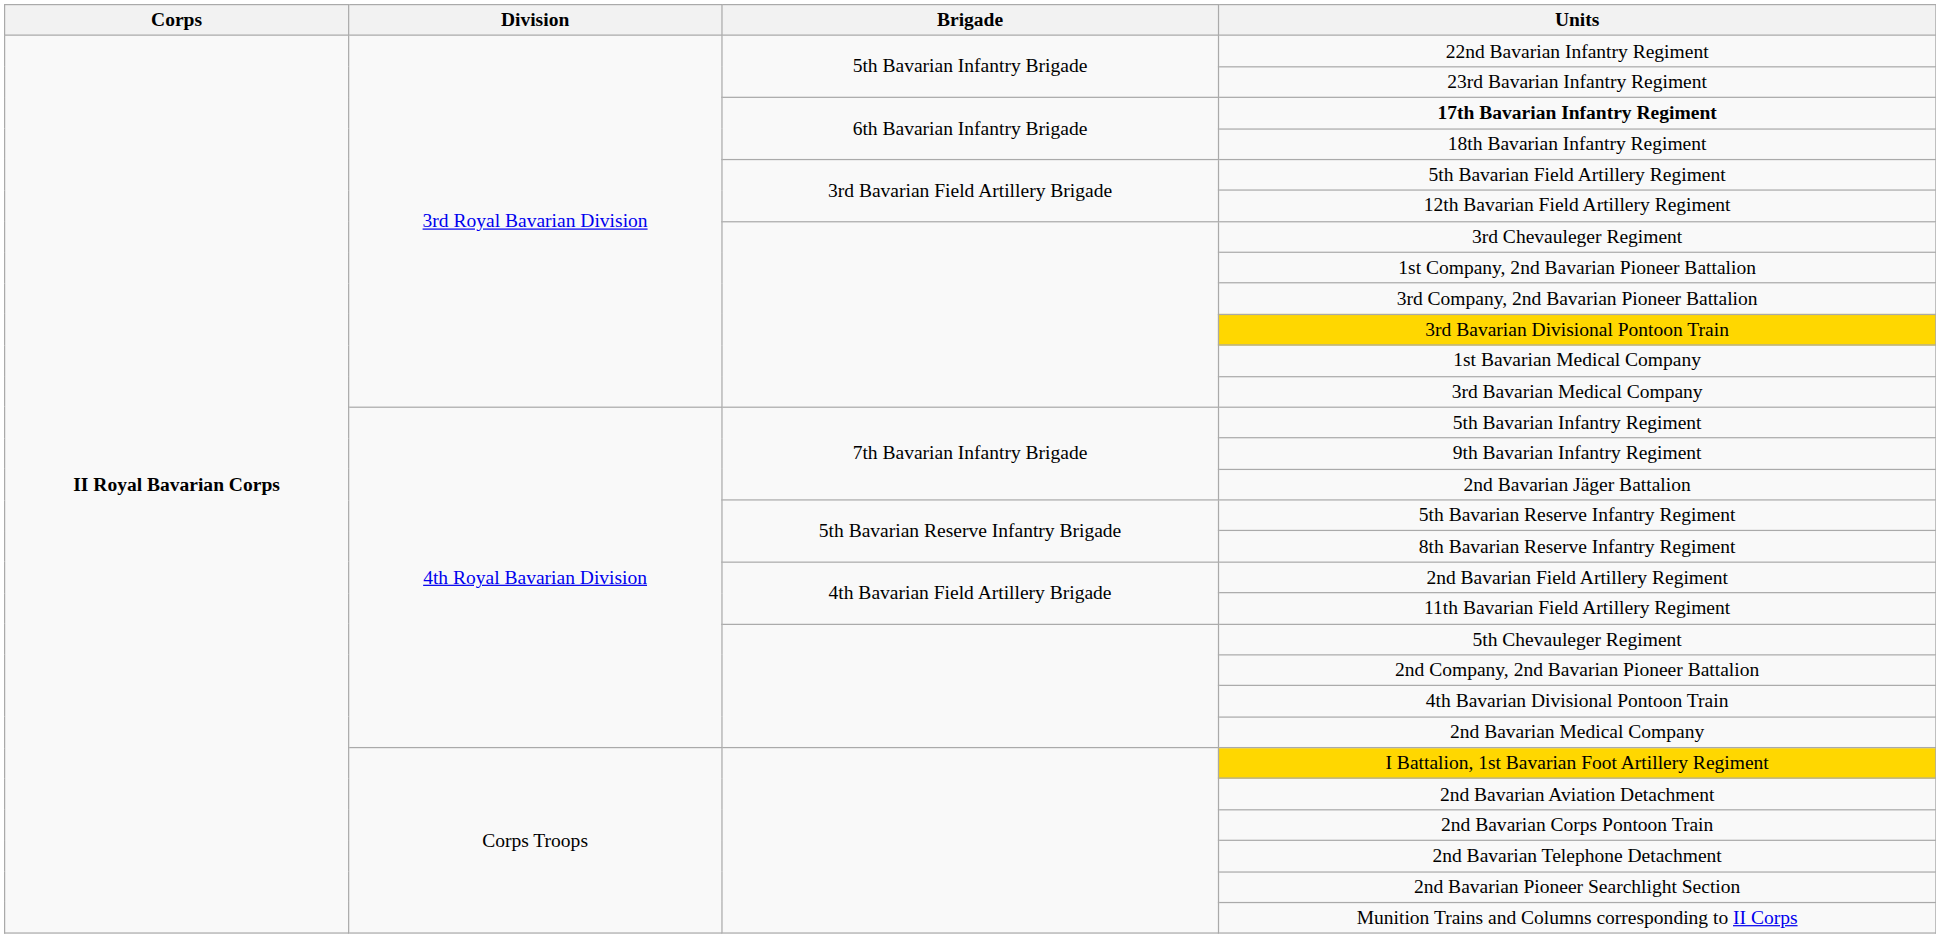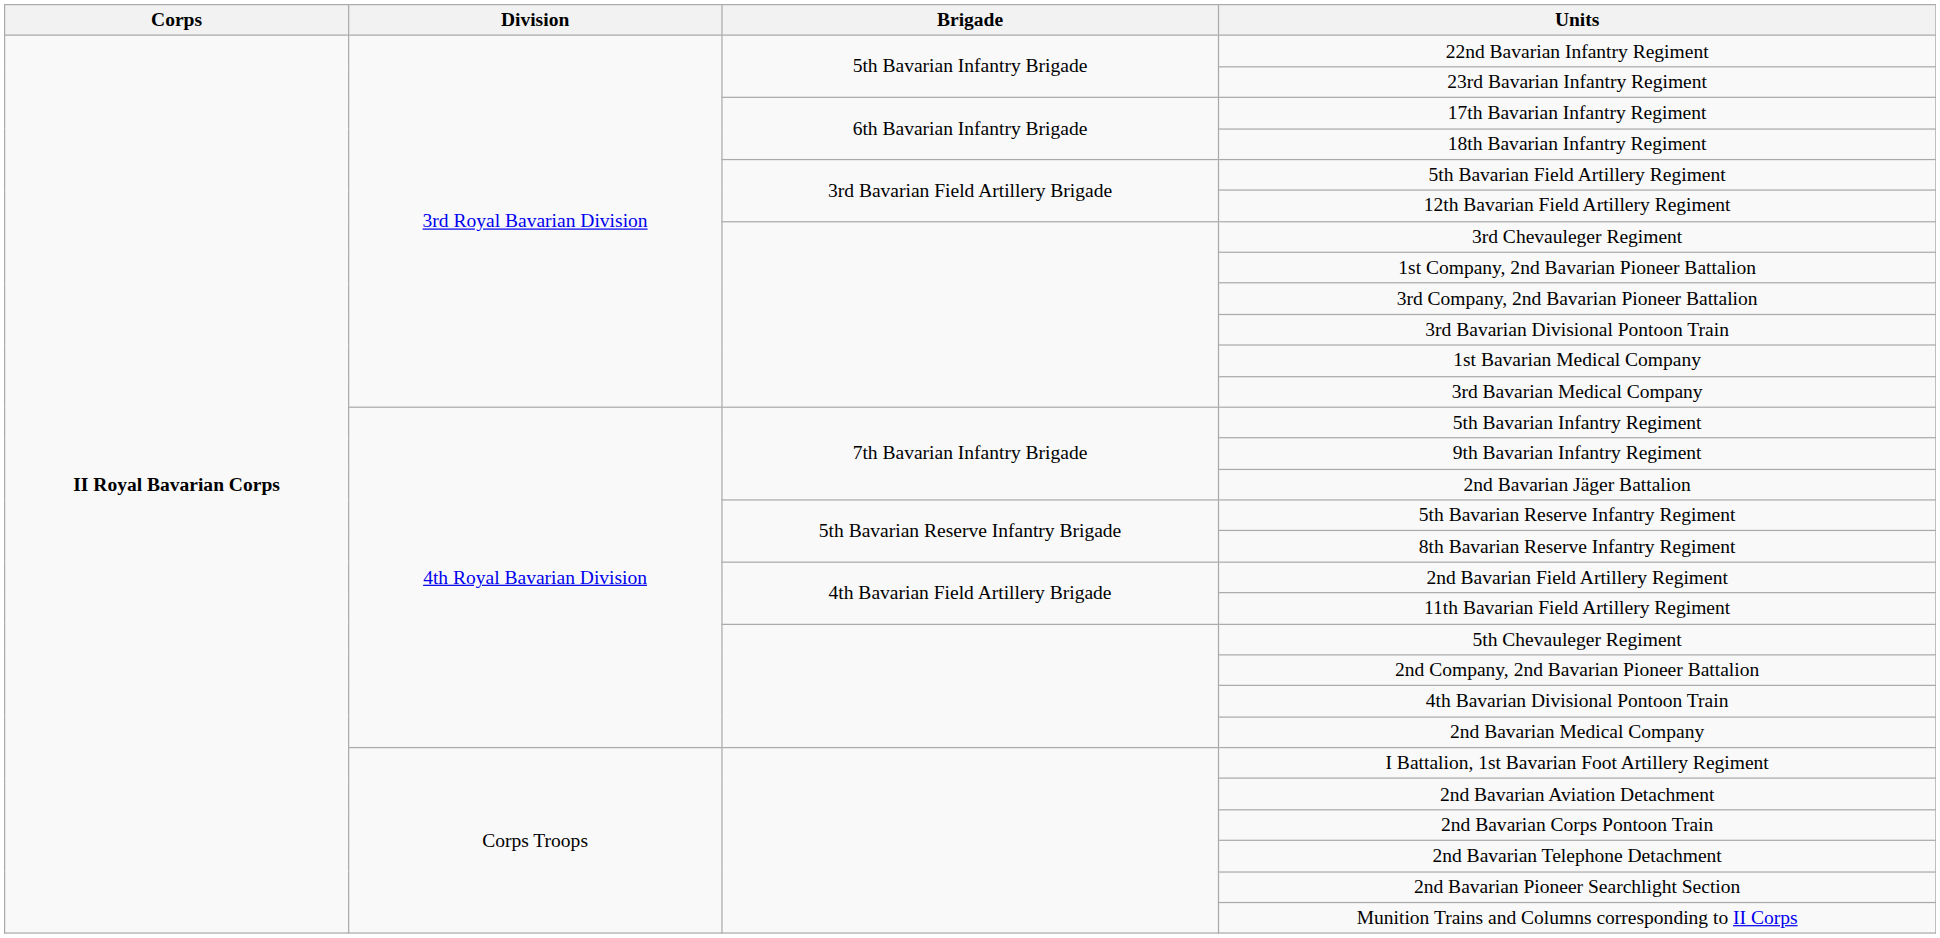(1577, 112) bold -> (1577, 112) normal
(1577, 329) gold background -> (1577, 329) no background
(1577, 762) gold background -> (1577, 762) no background
